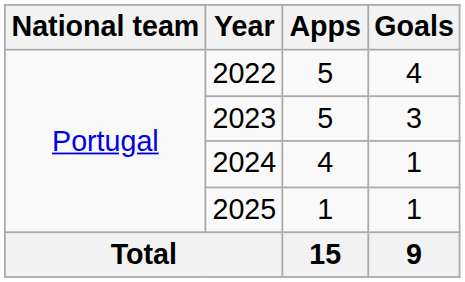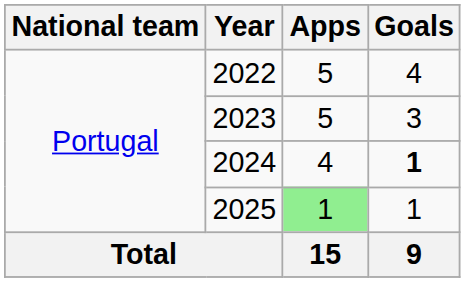(414, 163) normal -> (414, 163) bold
(325, 208) no background -> (325, 208) lightgreen background
